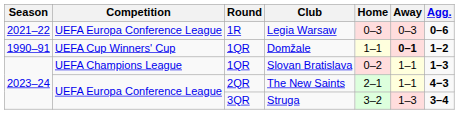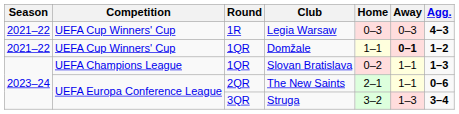(138, 30) UEFA Europa Conference League -> (115, 30) UEFA Cup Winners' Cup
(439, 30) 0–6 -> (439, 30) 4−3
(28, 48) 1990–91 -> (28, 48) 2021–22
(439, 83) 4−3 -> (439, 83) 0–6
